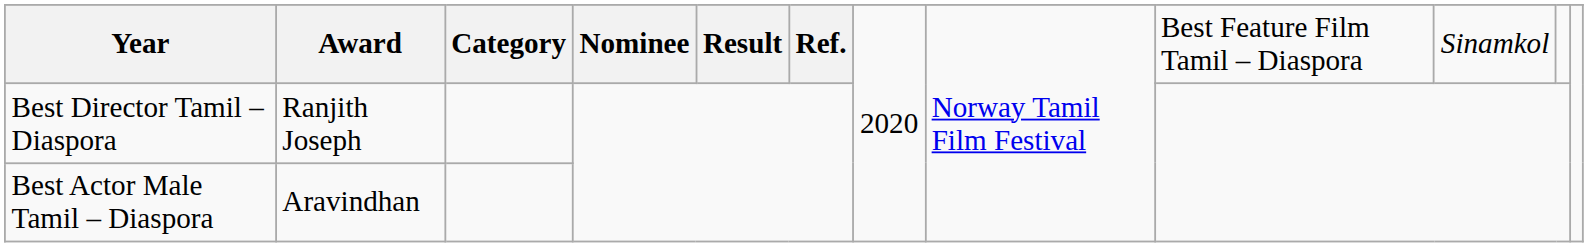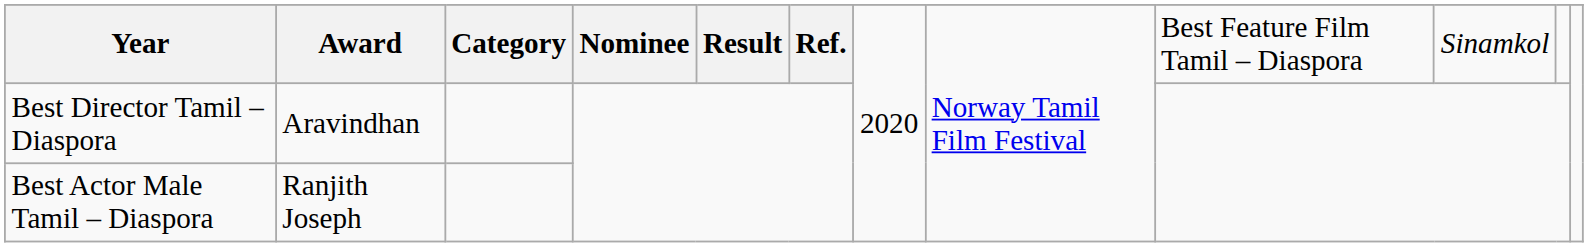(325, 122) Ranjith Joseph -> (351, 122) Aravindhan
(351, 201) Aravindhan -> (325, 201) Ranjith Joseph
